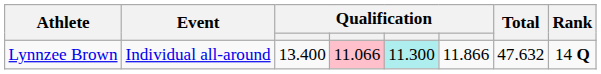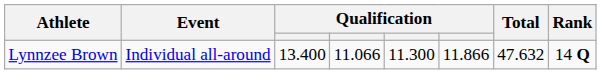(357, 54) pink background -> (357, 54) no background
(411, 54) paleturquoise background -> (411, 54) no background
